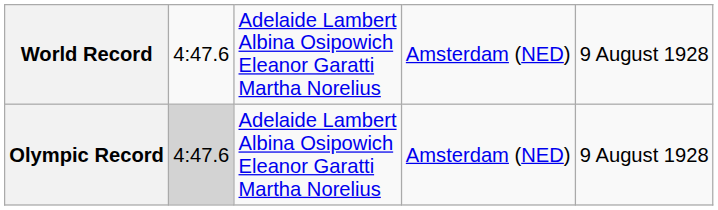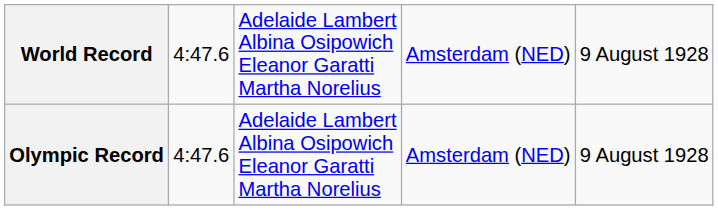(201, 154) lightgrey background -> (201, 154) no background
